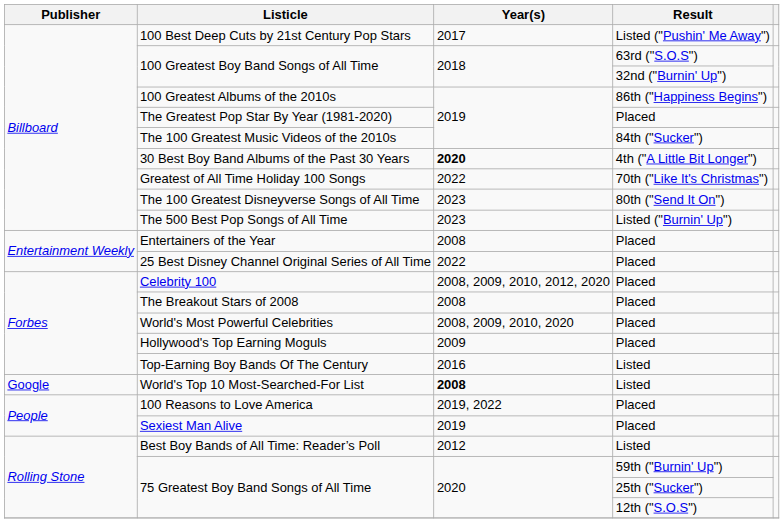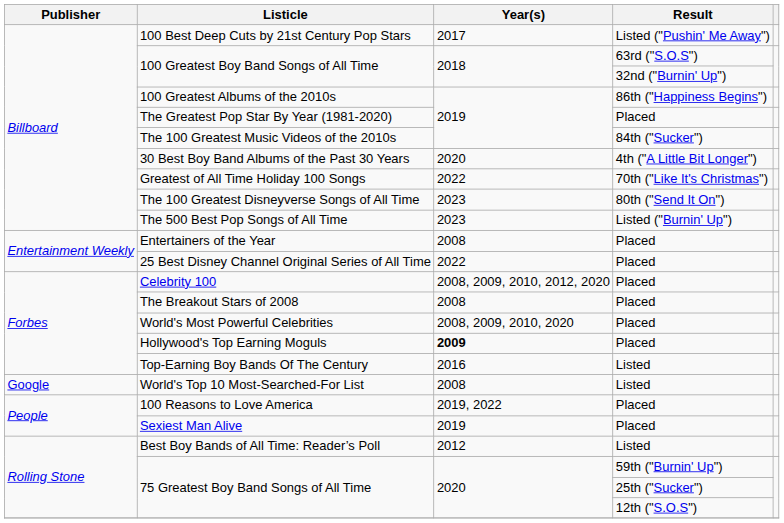(451, 158) bold -> (451, 158) normal
(451, 343) normal -> (451, 343) bold
(451, 384) bold -> (451, 384) normal
